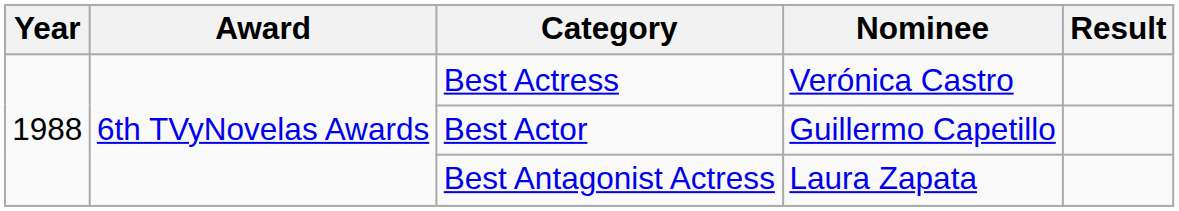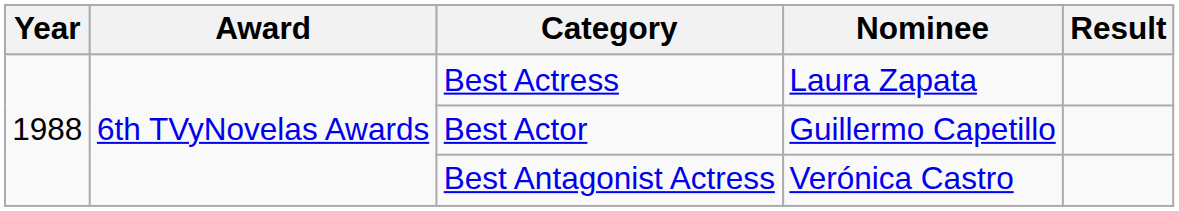(902, 79) Verónica Castro -> (883, 79) Laura Zapata
(883, 179) Laura Zapata -> (902, 179) Verónica Castro
